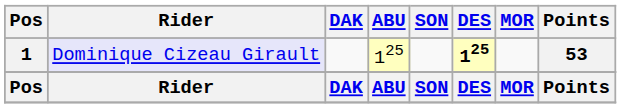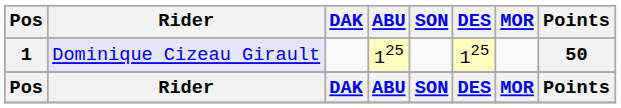(474, 55) bold -> (474, 55) normal
(577, 55) 53 -> (577, 55) 50
